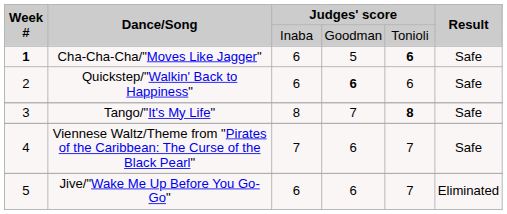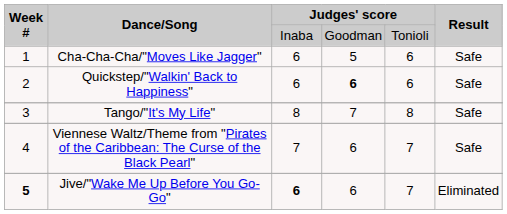(26, 56) bold -> (26, 56) normal
(410, 56) bold -> (410, 56) normal
(410, 112) bold -> (410, 112) normal
(26, 191) normal -> (26, 191) bold
(297, 191) normal -> (297, 191) bold
